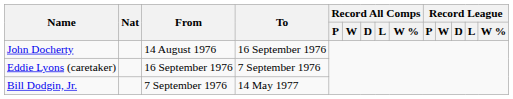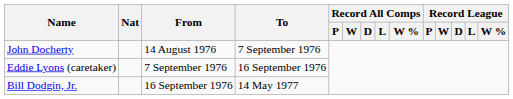(282, 49) 16 September 1976 -> (279, 49) 7 September 1976
(188, 67) 16 September 1976 -> (186, 67) 7 September 1976
(279, 67) 7 September 1976 -> (282, 67) 16 September 1976
(186, 85) 7 September 1976 -> (188, 85) 16 September 1976
